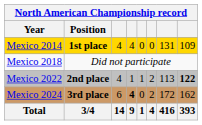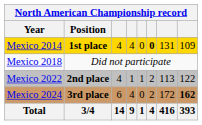(152, 45) normal -> (152, 45) bold
(187, 78) bold -> (187, 78) normal
(132, 95) bold -> (132, 95) normal
(187, 95) normal -> (187, 95) bold
